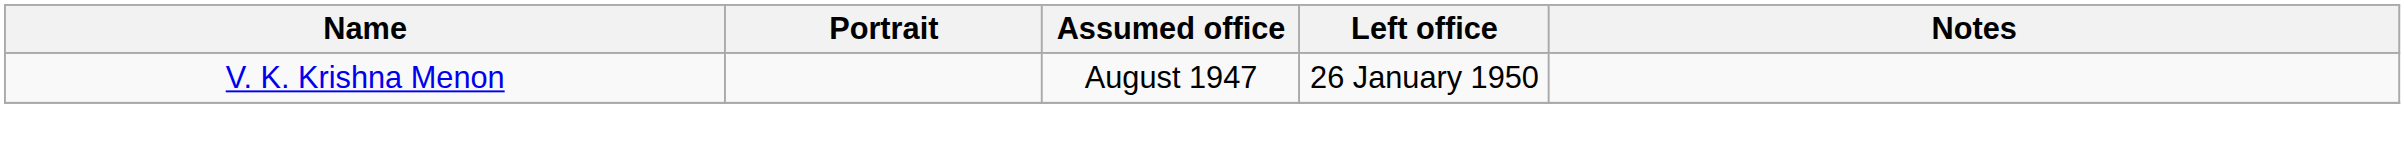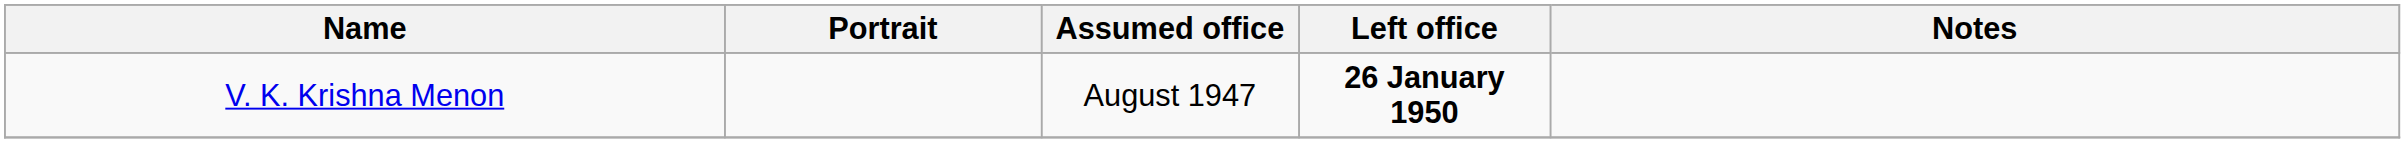(1425, 77) normal -> (1424, 94) bold
